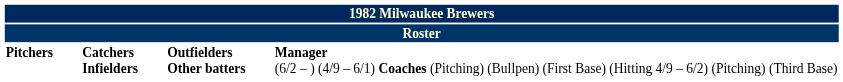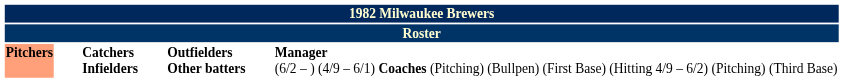(29, 52) no background -> (29, 52) lightsalmon background
